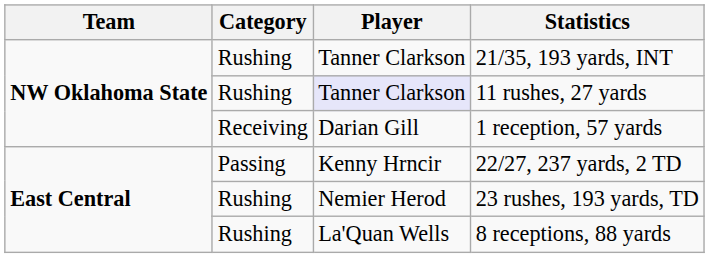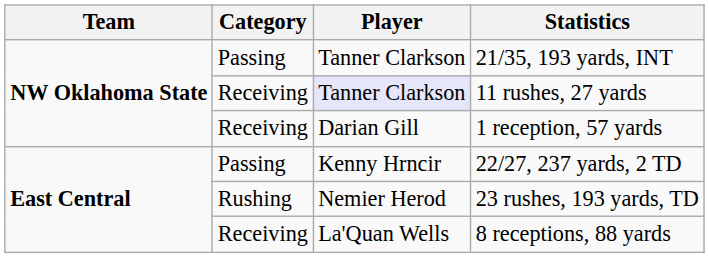(255, 57) Rushing -> (252, 57) Passing
(255, 92) Rushing -> (263, 92) Receiving
(255, 234) Rushing -> (263, 234) Receiving
